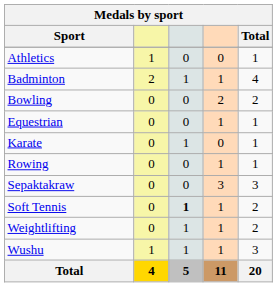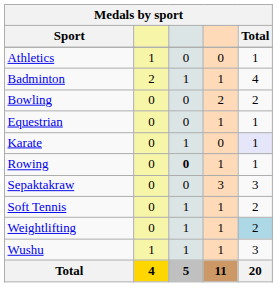(255, 142) no background -> (255, 142) lavender background
(186, 163) normal -> (186, 163) bold
(186, 206) bold -> (186, 206) normal
(255, 227) no background -> (255, 227) lightblue background
